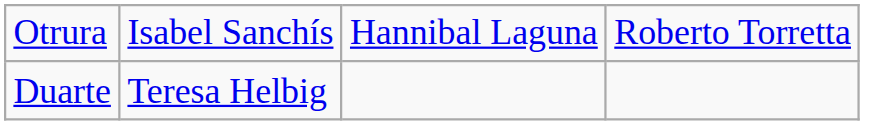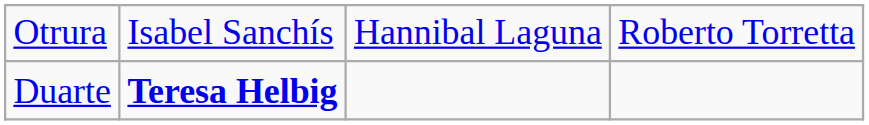(227, 89) normal -> (232, 89) bold
